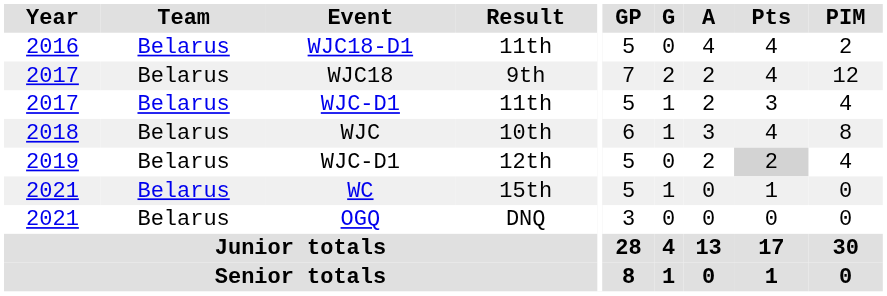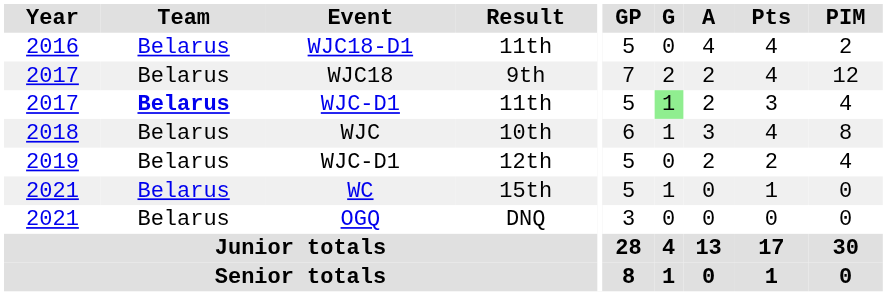(184, 105) normal -> (184, 105) bold
(669, 105) no background -> (669, 105) lightgreen background
(771, 162) lightgrey background -> (771, 162) no background
